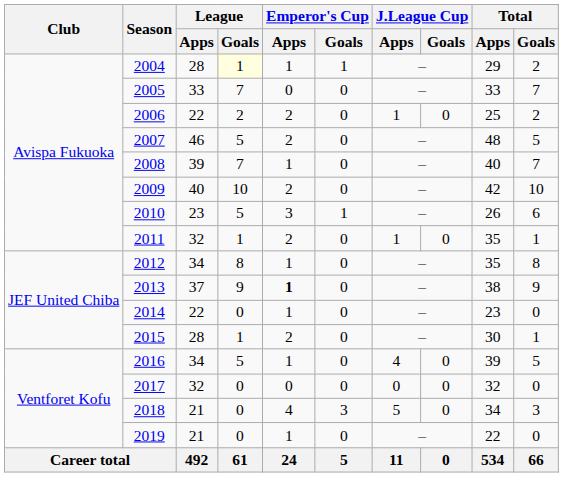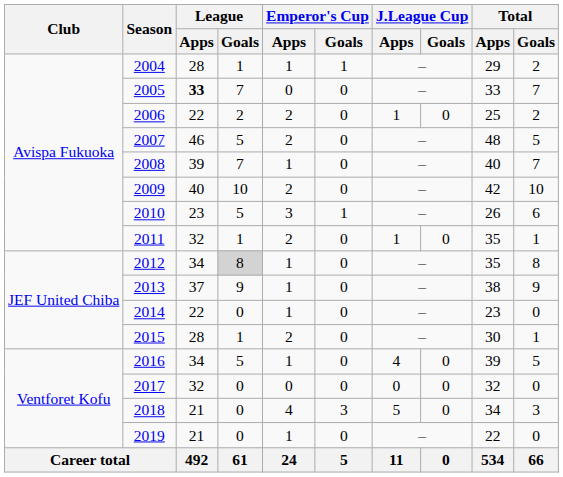(240, 66) lightyellow background -> (240, 66) no background
(197, 90) normal -> (197, 90) bold
(240, 262) no background -> (240, 262) lightgrey background
(289, 287) bold -> (289, 287) normal
